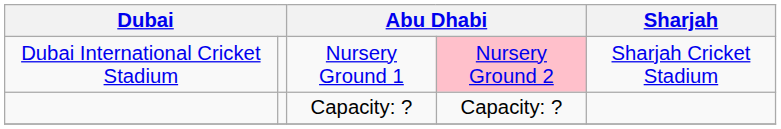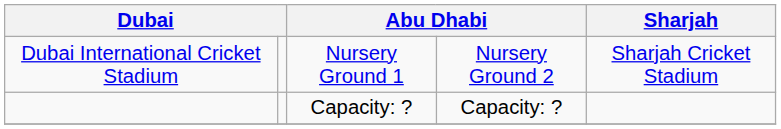(511, 64) pink background -> (511, 64) no background
